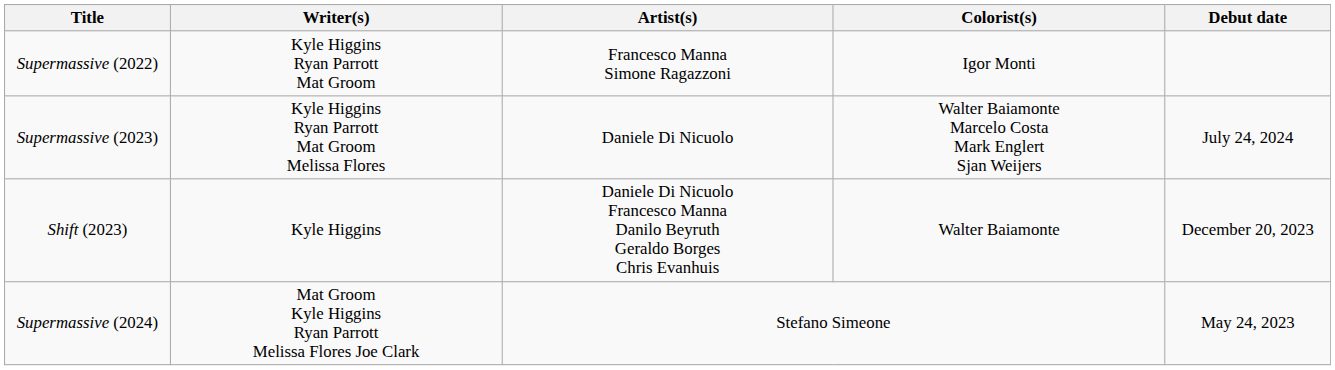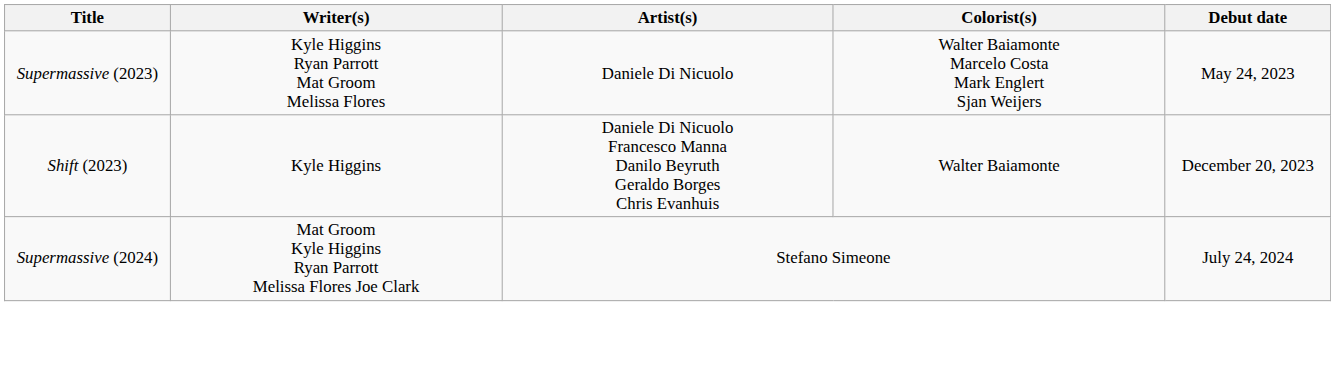- row: (87, 63)
(1248, 137) July 24, 2024 -> (1248, 72) May 24, 2023
(1248, 322) May 24, 2023 -> (1248, 258) July 24, 2024
